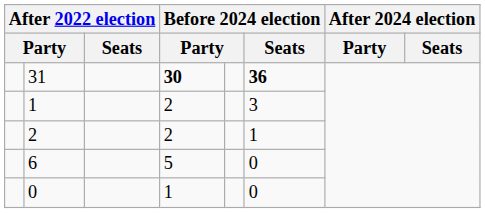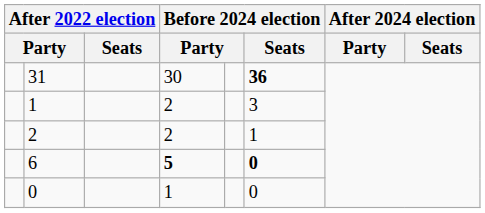(173, 76) bold -> (173, 76) normal
(168, 163) normal -> (168, 163) bold
(253, 163) normal -> (253, 163) bold
